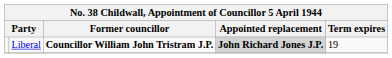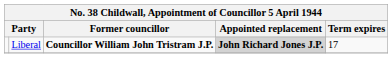(333, 45) 19 -> (333, 45) 17
